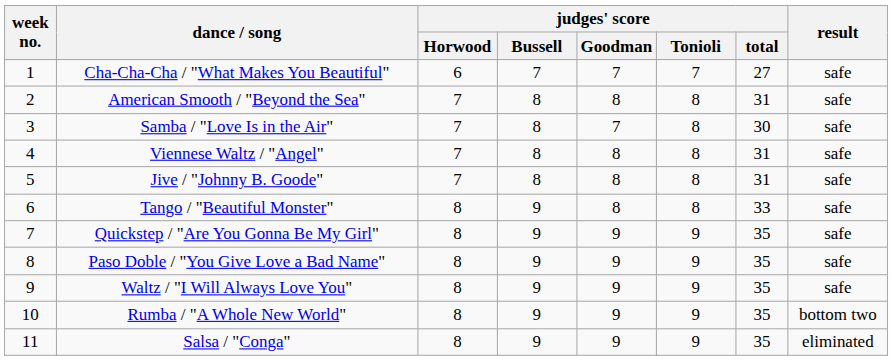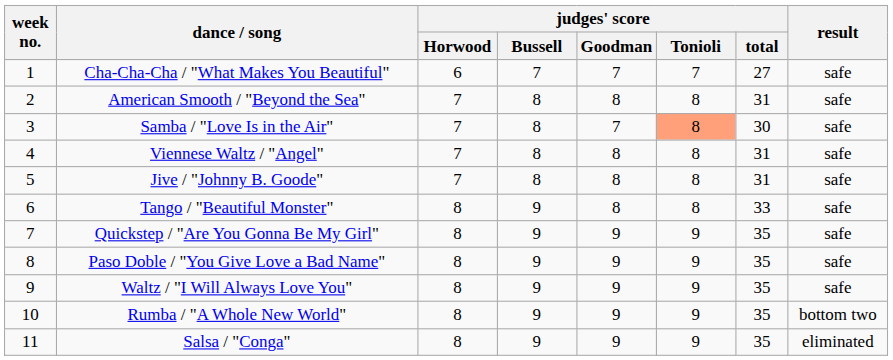(696, 126) no background -> (696, 126) lightsalmon background
